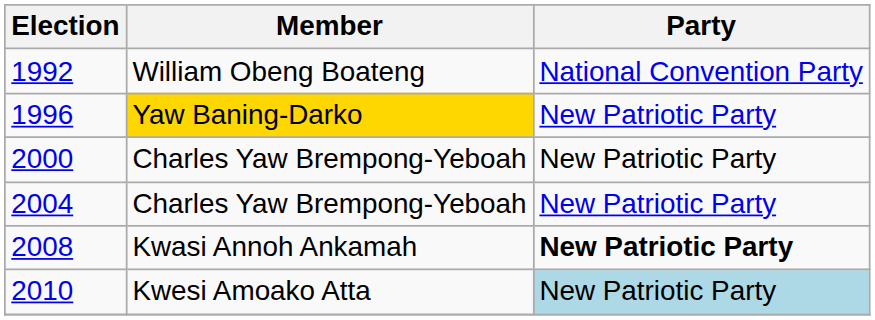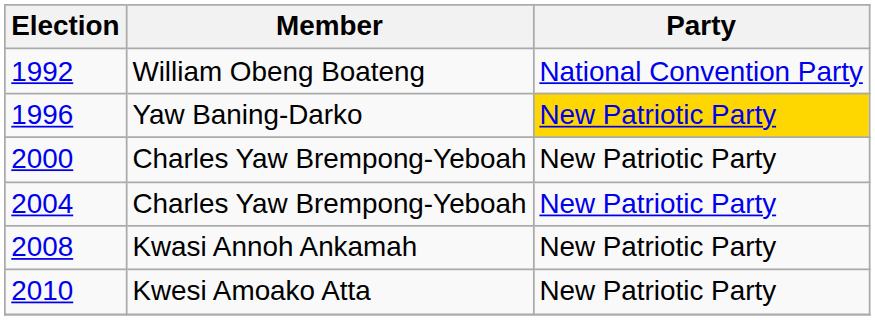(247, 114) gold background -> (247, 114) no background
(658, 114) no background -> (658, 114) gold background
(666, 247) bold -> (658, 247) normal
(658, 291) lightblue background -> (658, 291) no background
